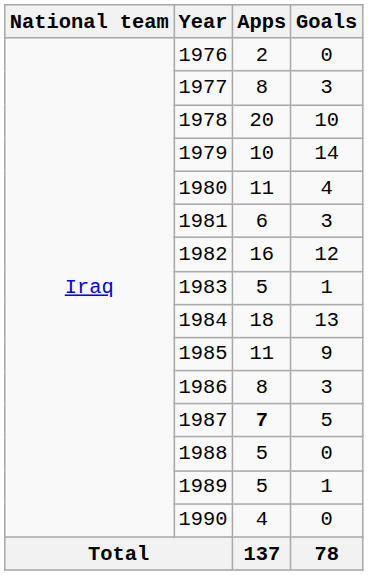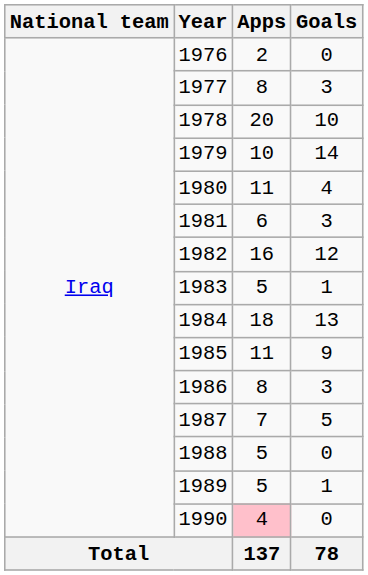(262, 421) bold -> (262, 421) normal
(262, 520) no background -> (262, 520) pink background
